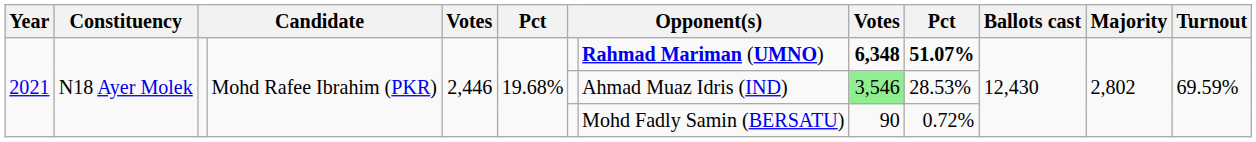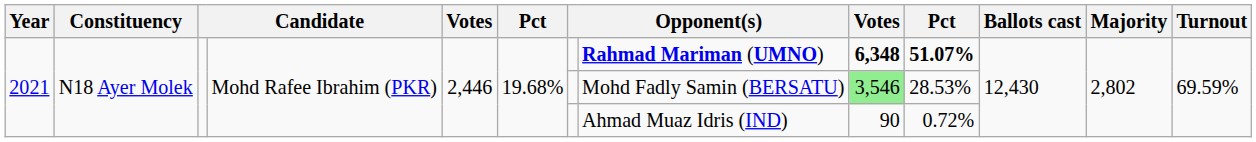(685, 87) Ahmad Muaz Idris (IND) -> (713, 87) Mohd Fadly Samin (BERSATU)
(713, 120) Mohd Fadly Samin (BERSATU) -> (685, 120) Ahmad Muaz Idris (IND)
